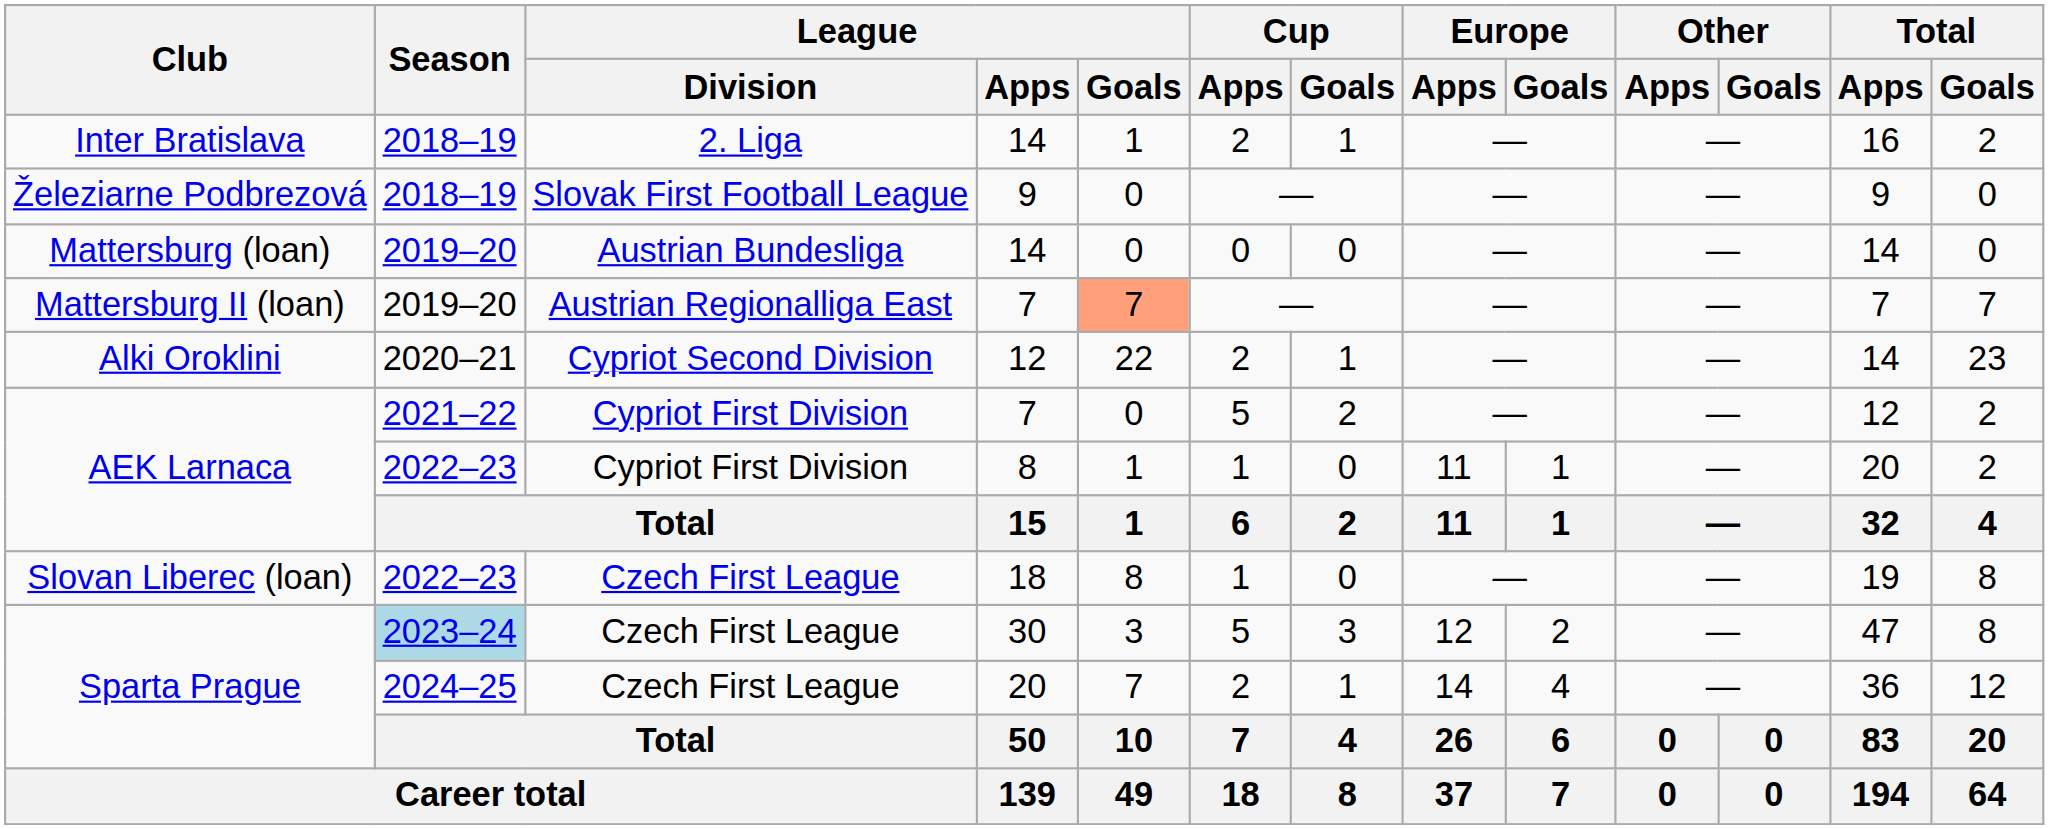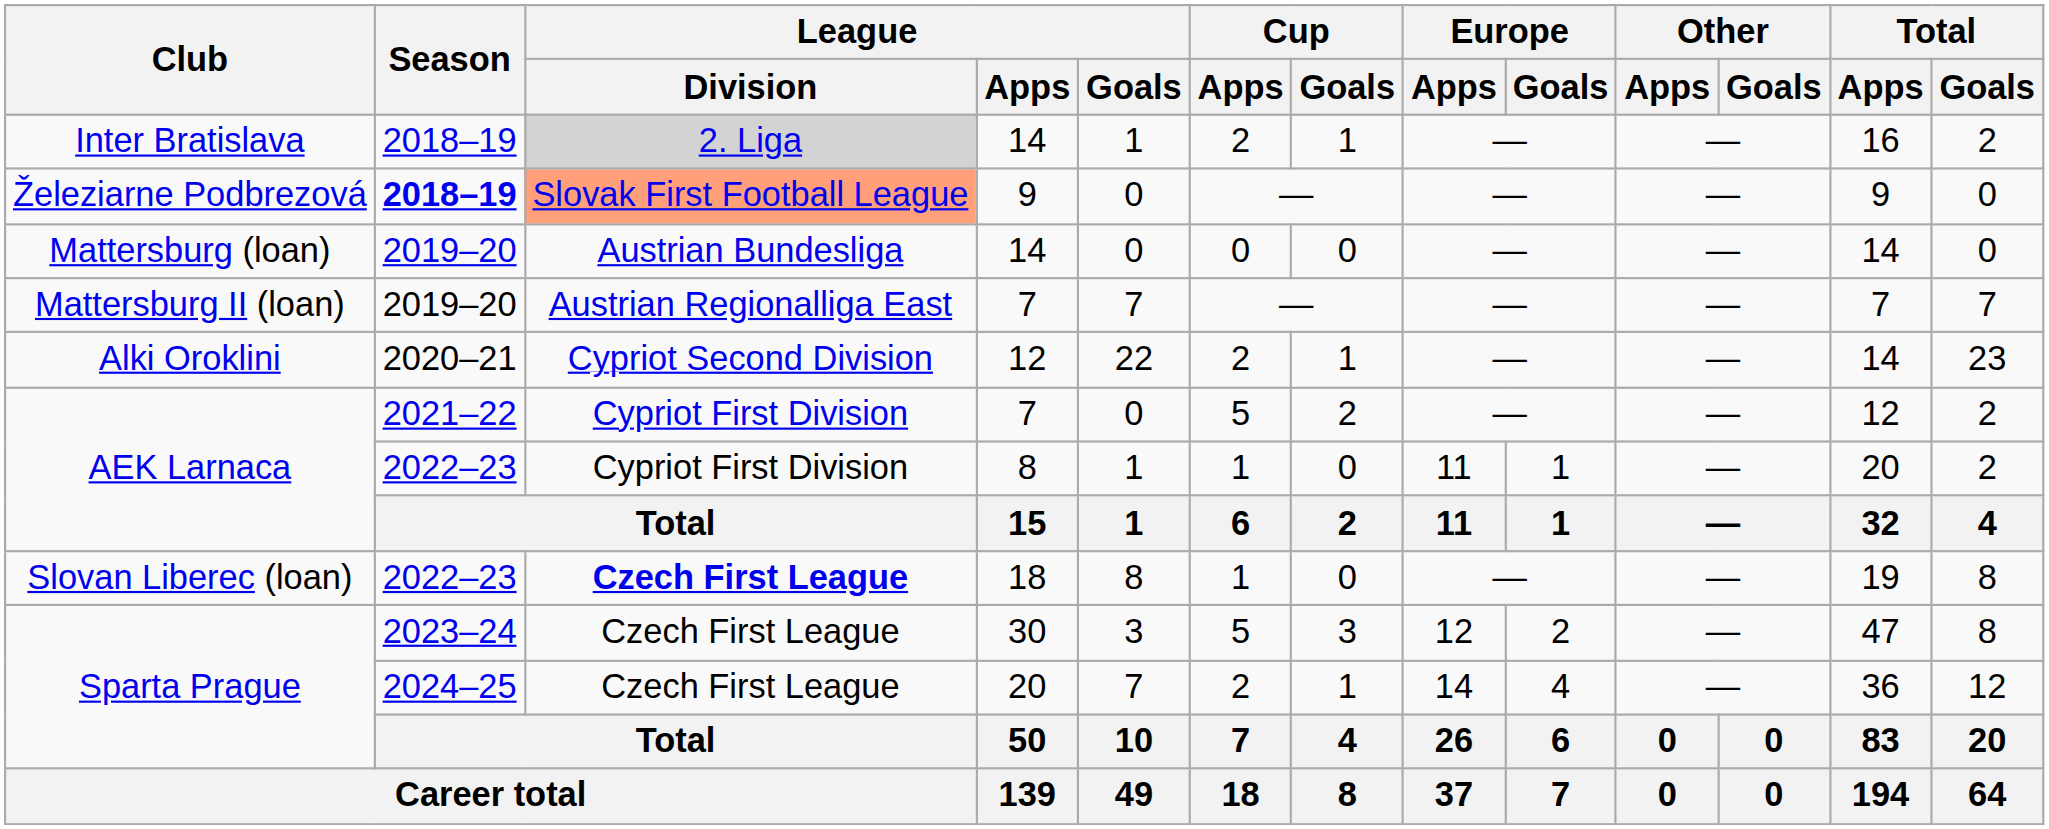(750, 140) no background -> (750, 140) lightgrey background
(450, 195) normal -> (450, 195) bold
(750, 195) no background -> (750, 195) lightsalmon background
(1134, 304) lightsalmon background -> (1134, 304) no background
(750, 577) normal -> (750, 577) bold
(450, 631) lightblue background -> (450, 631) no background
